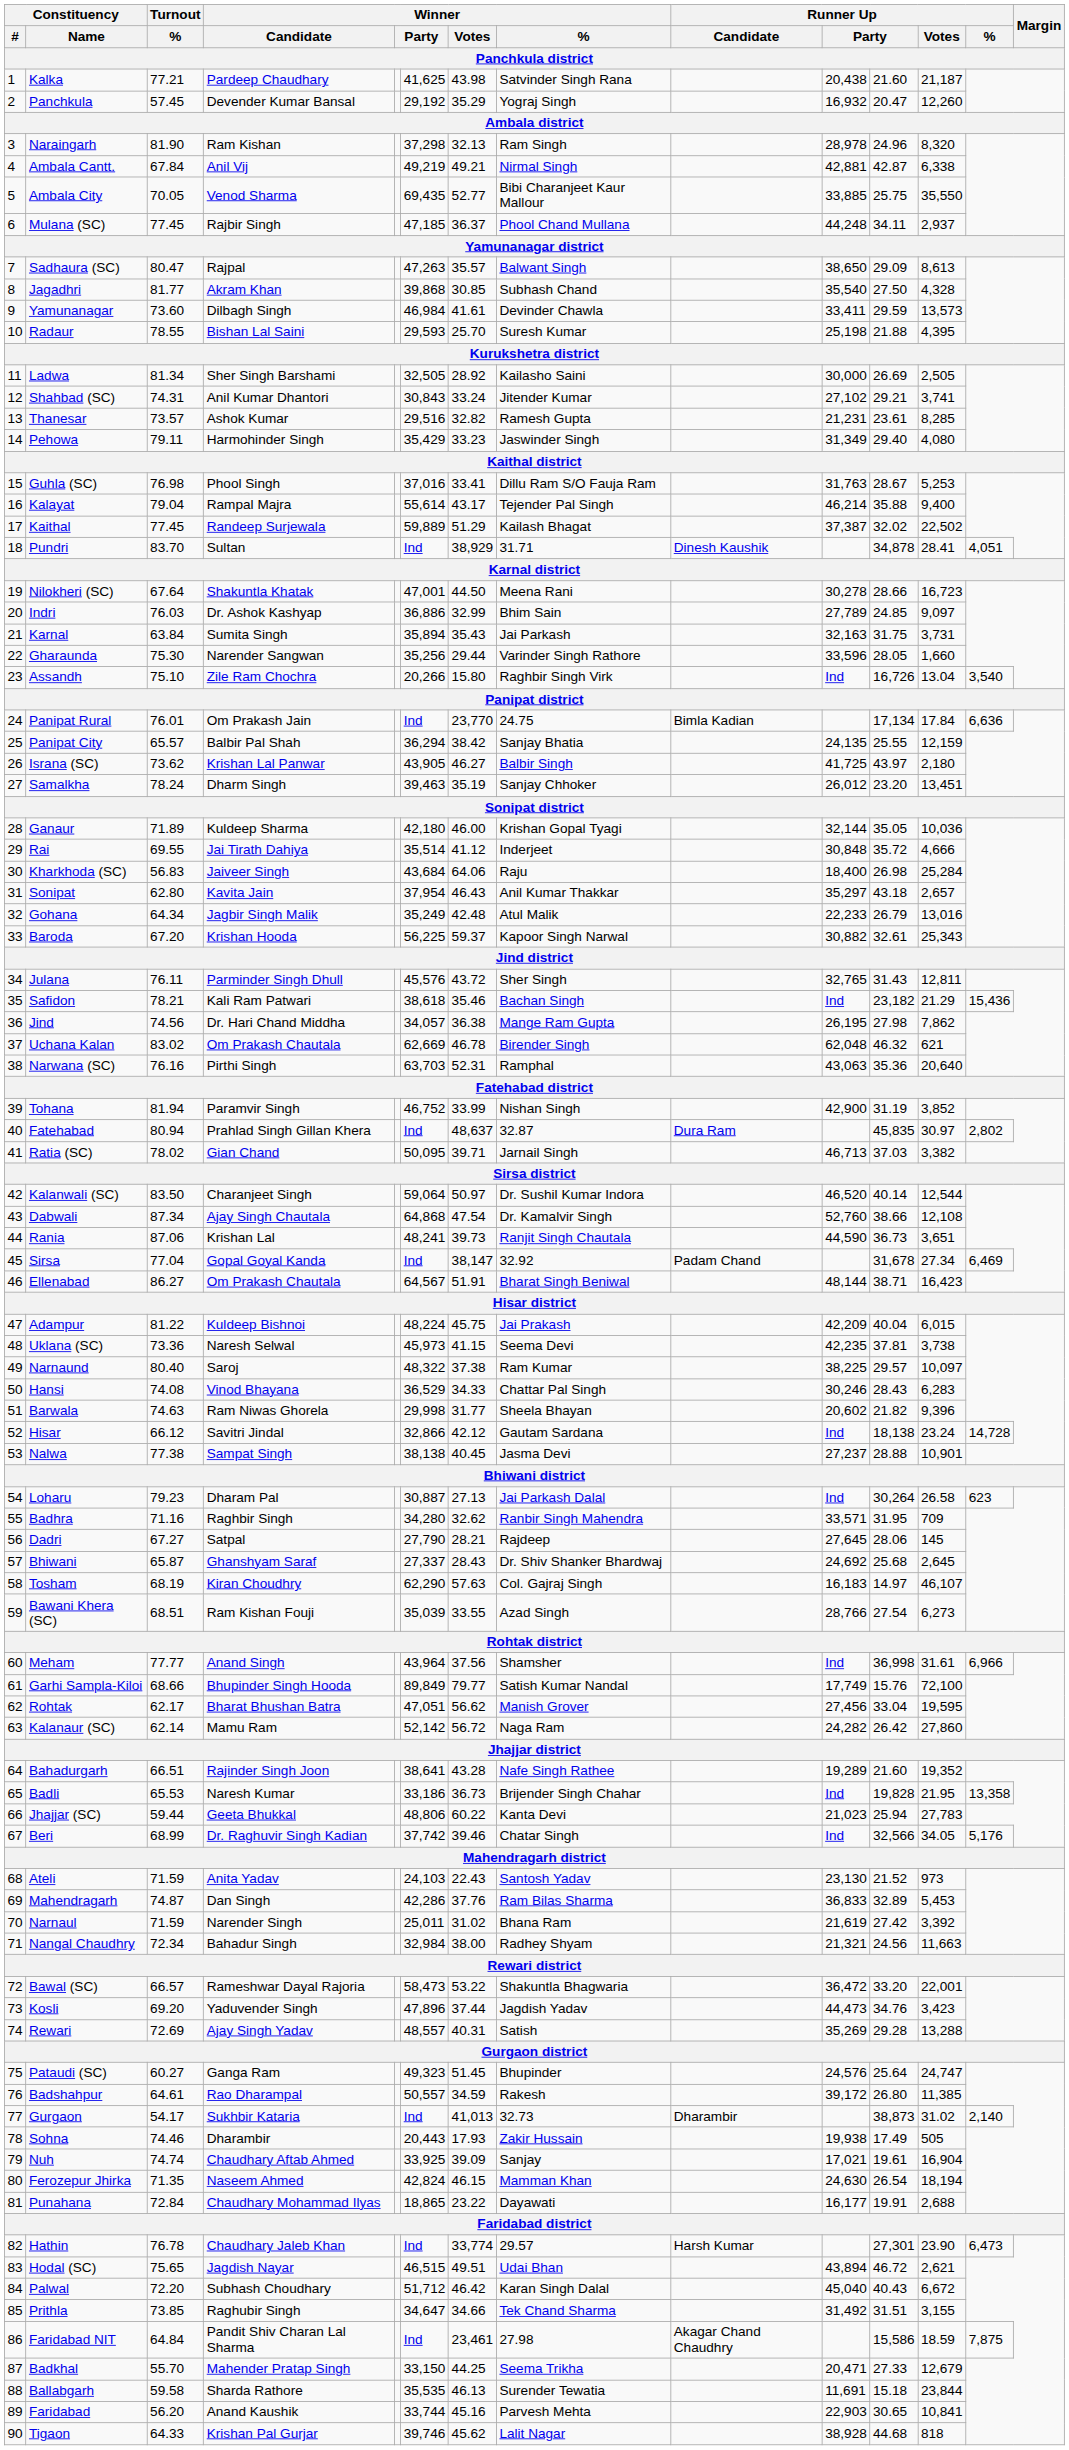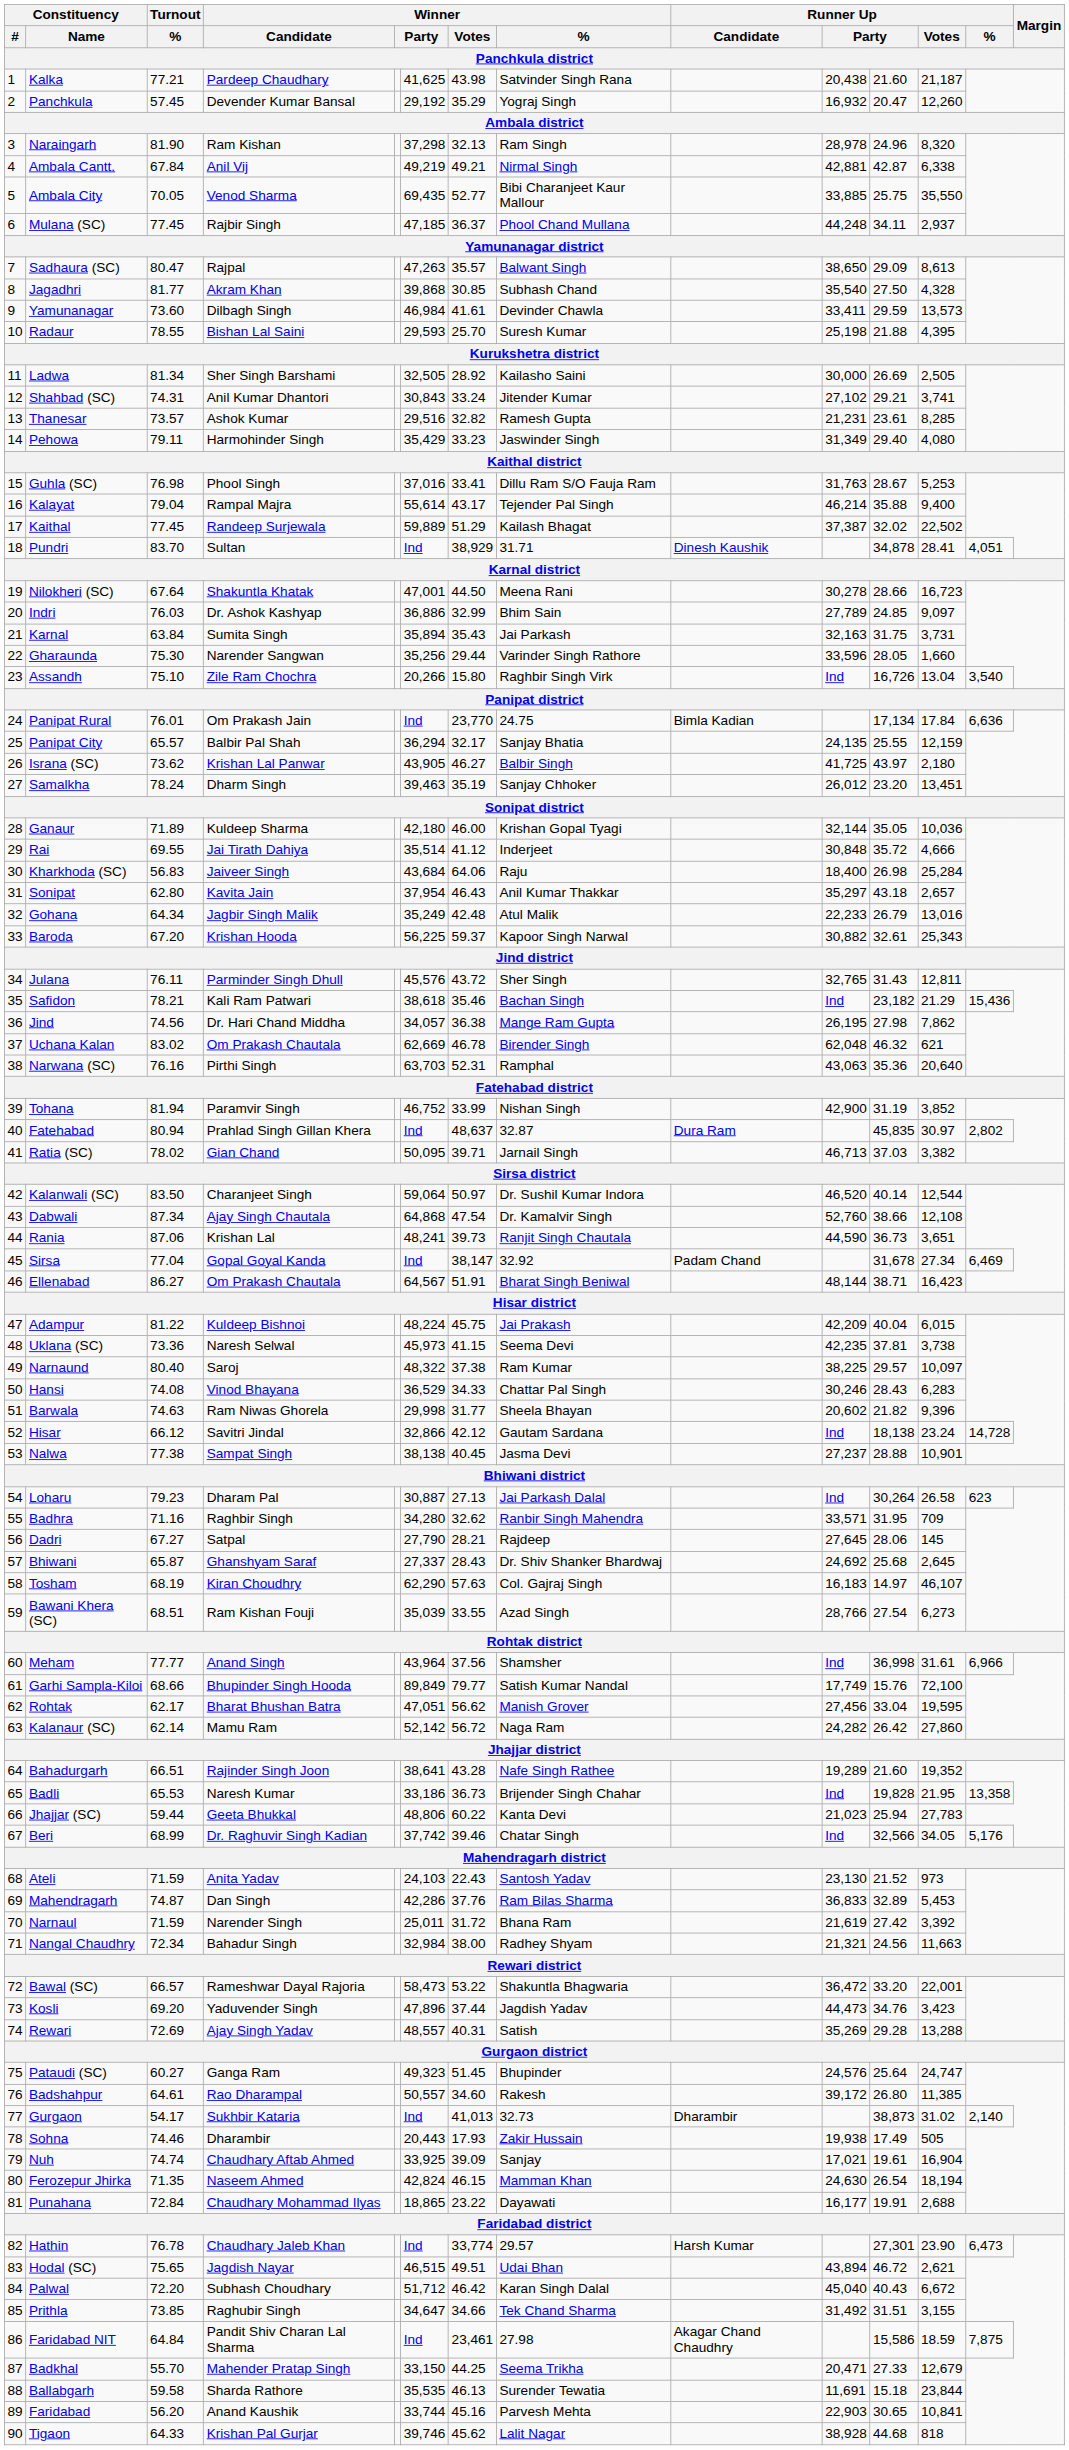(469, 742) 38.42 -> (469, 742) 32.17
(469, 1922) 31.02 -> (469, 1922) 31.72
(469, 2094) 34.59 -> (469, 2094) 34.60
